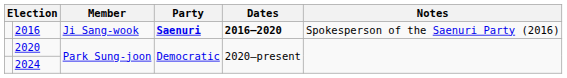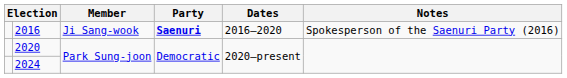(253, 30) bold -> (253, 30) normal
